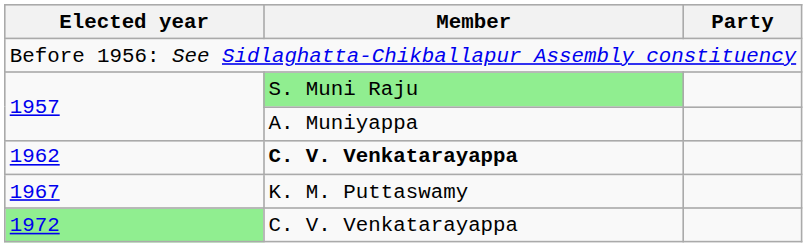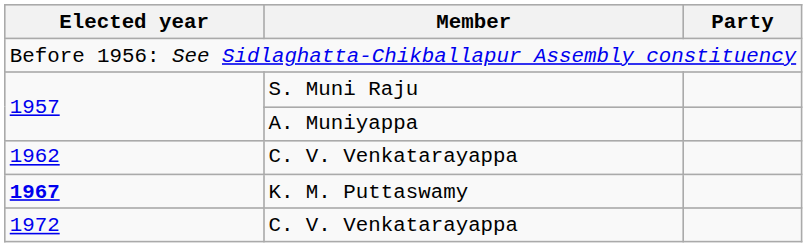(343, 90) lightgreen background -> (343, 90) no background
(393, 157) bold -> (393, 157) normal
(35, 191) normal -> (35, 191) bold
(35, 225) lightgreen background -> (35, 225) no background
